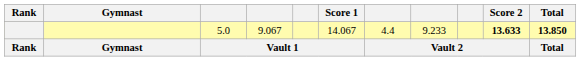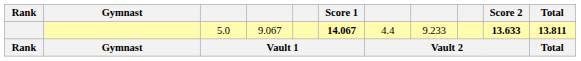(342, 30) normal -> (342, 30) bold
(552, 30) 13.850 -> (552, 30) 13.811
